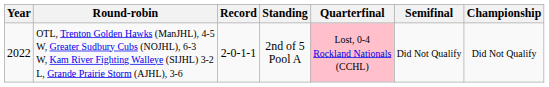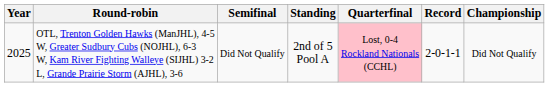columns swapped: (238, 13) <-> (429, 13)
(19, 52) 2022 -> (19, 52) 2025
